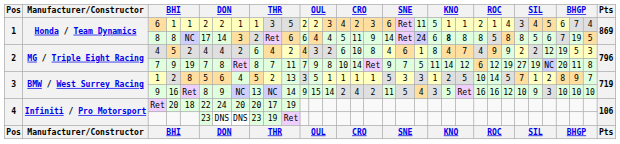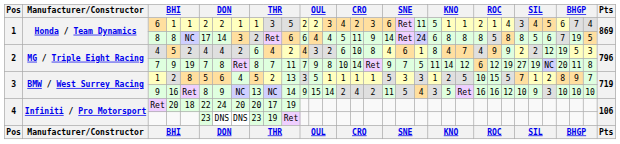(449, 38) bold -> (449, 38) normal
(494, 78) 14 -> (494, 78) 15
